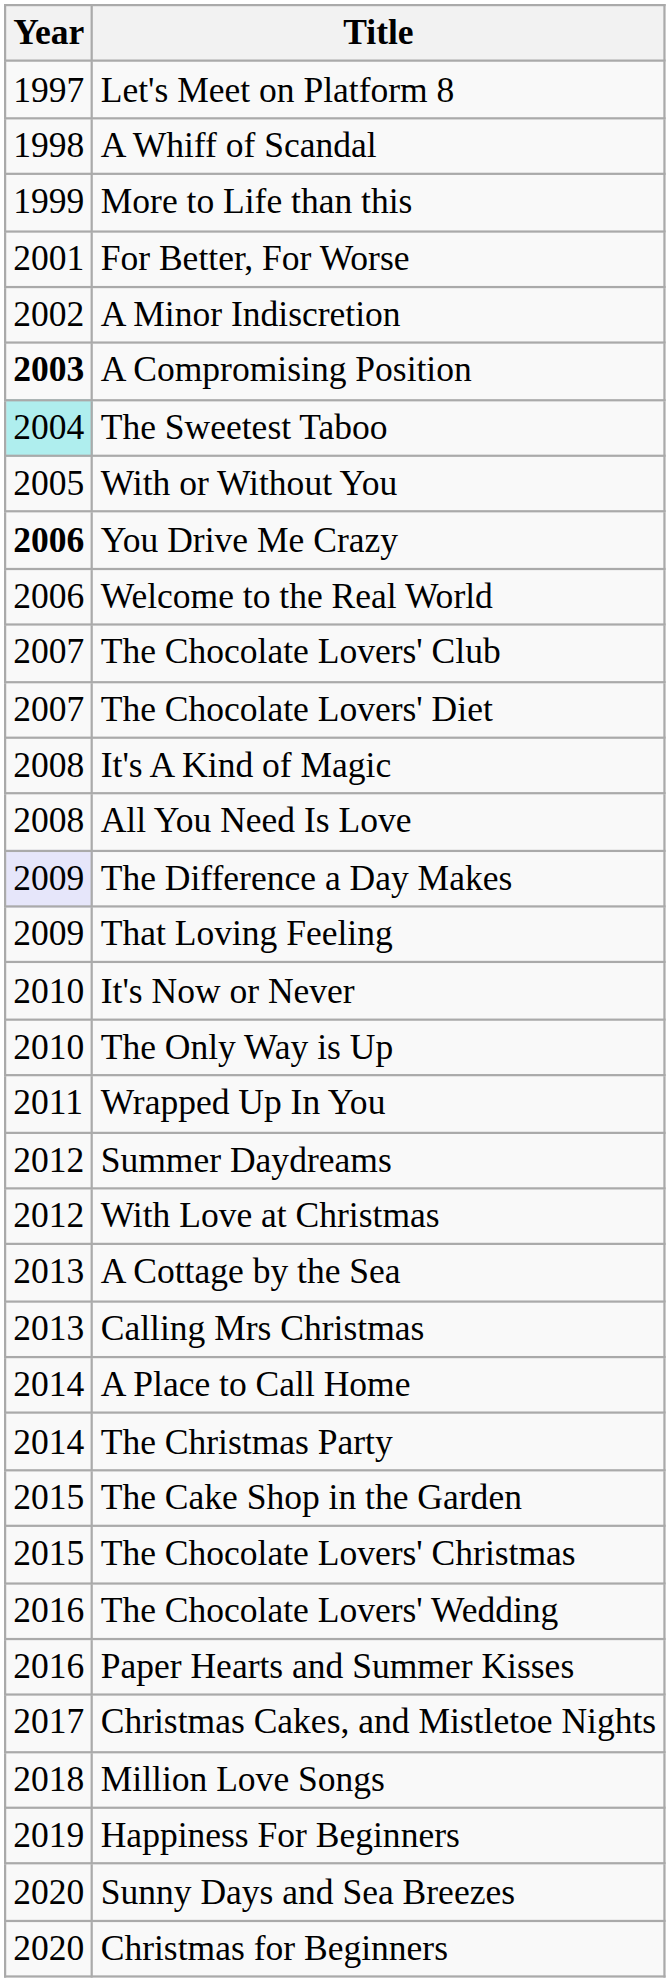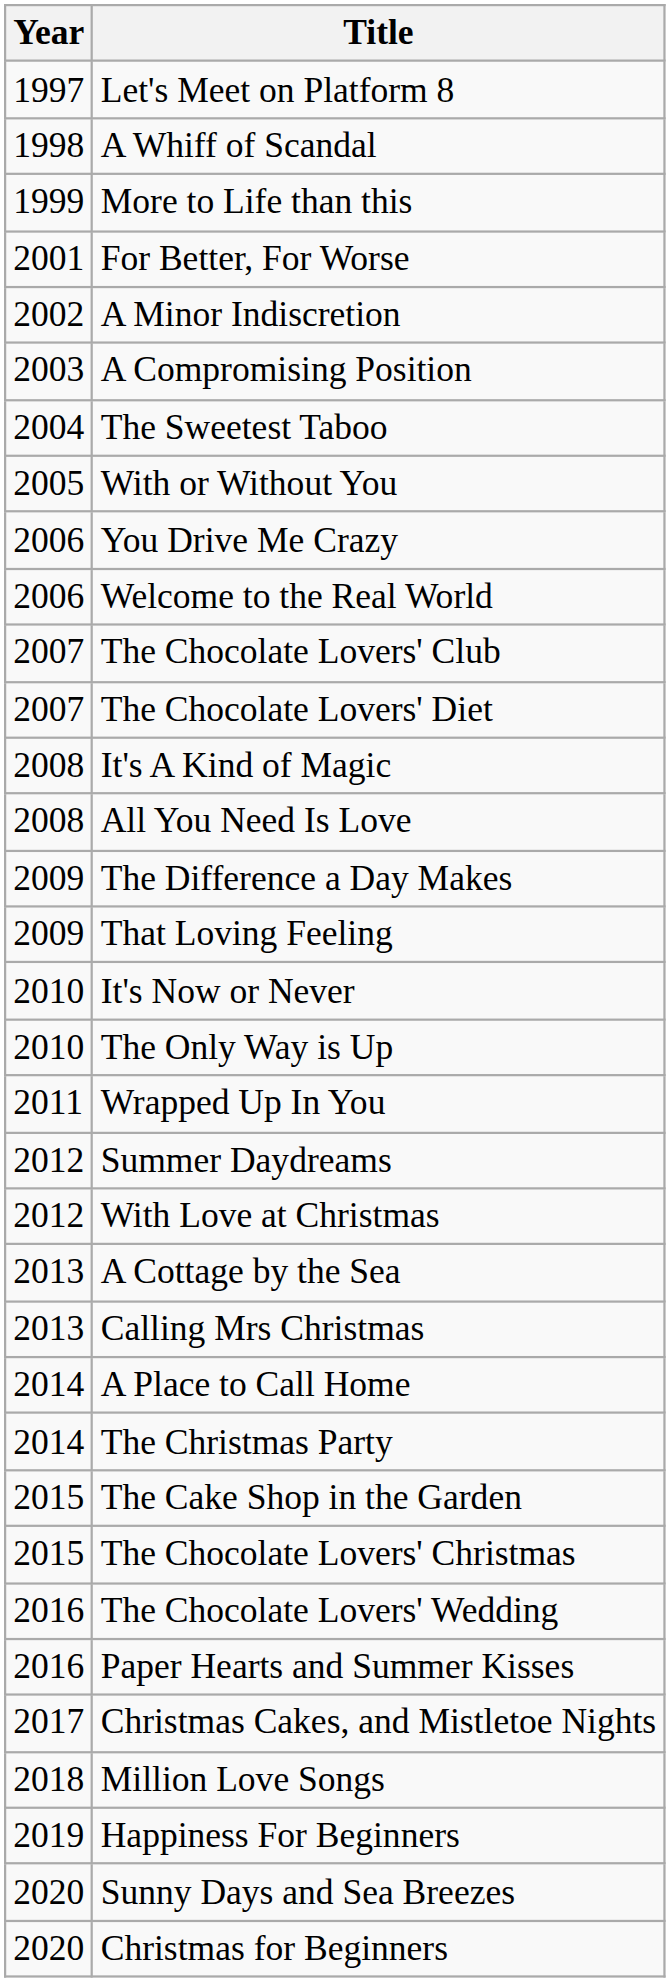(49, 370) bold -> (49, 370) normal
(49, 426) paleturquoise background -> (49, 426) no background
(49, 539) bold -> (49, 539) normal
(49, 877) lavender background -> (49, 877) no background
